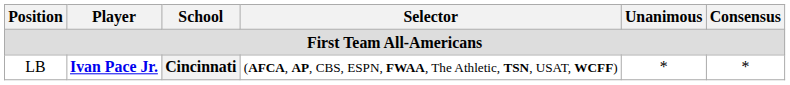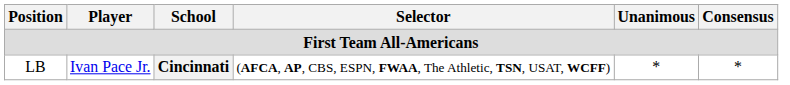(114, 67) bold -> (110, 67) normal
